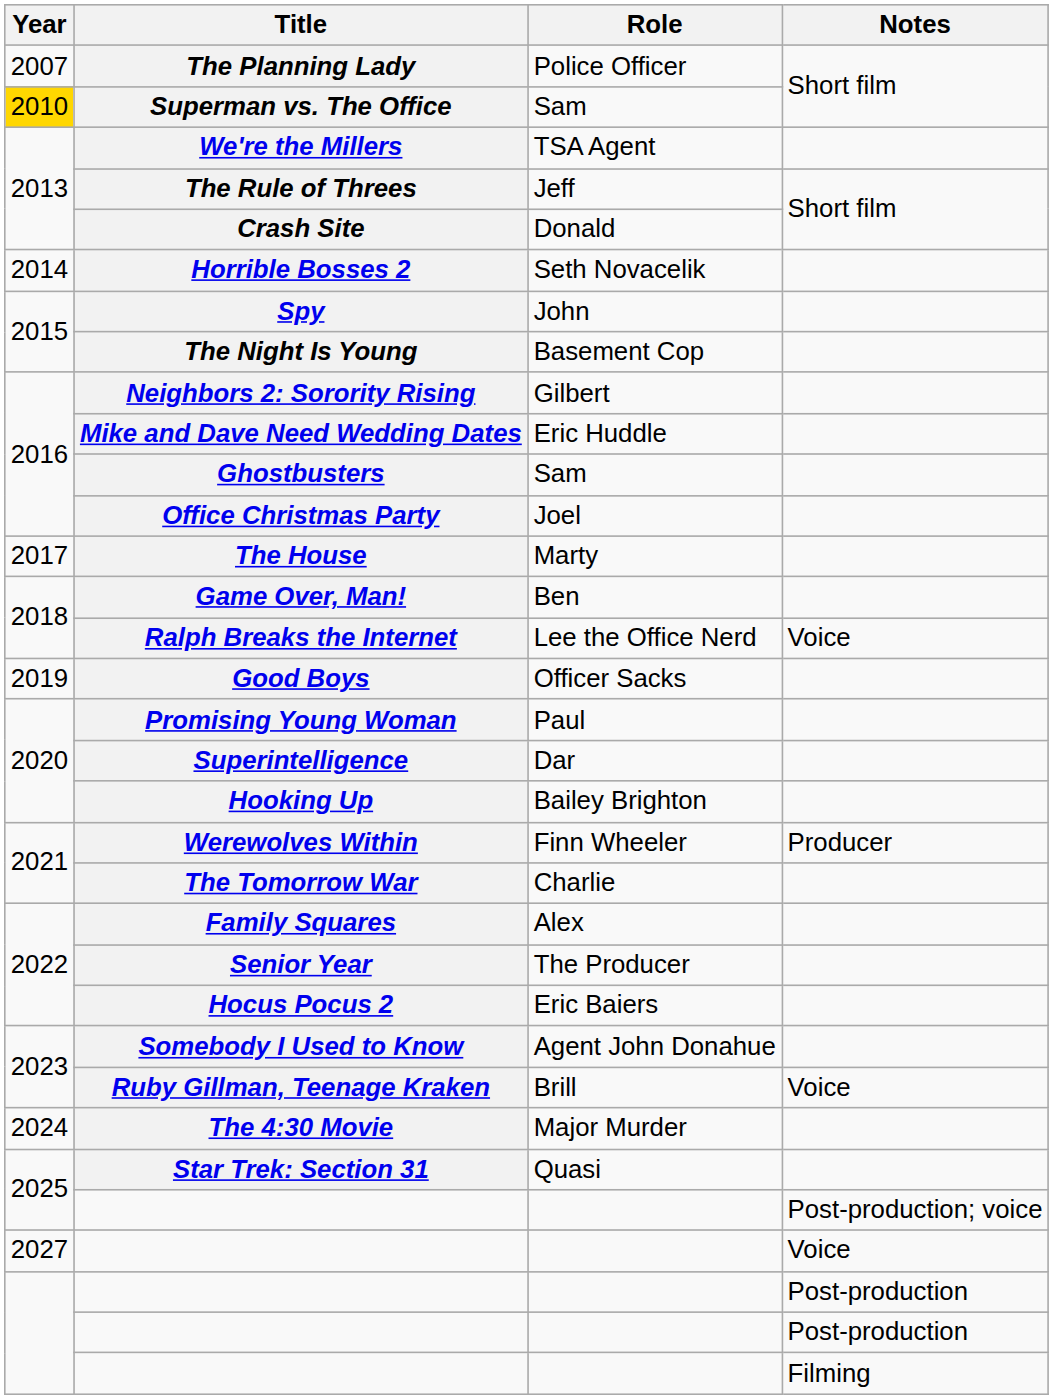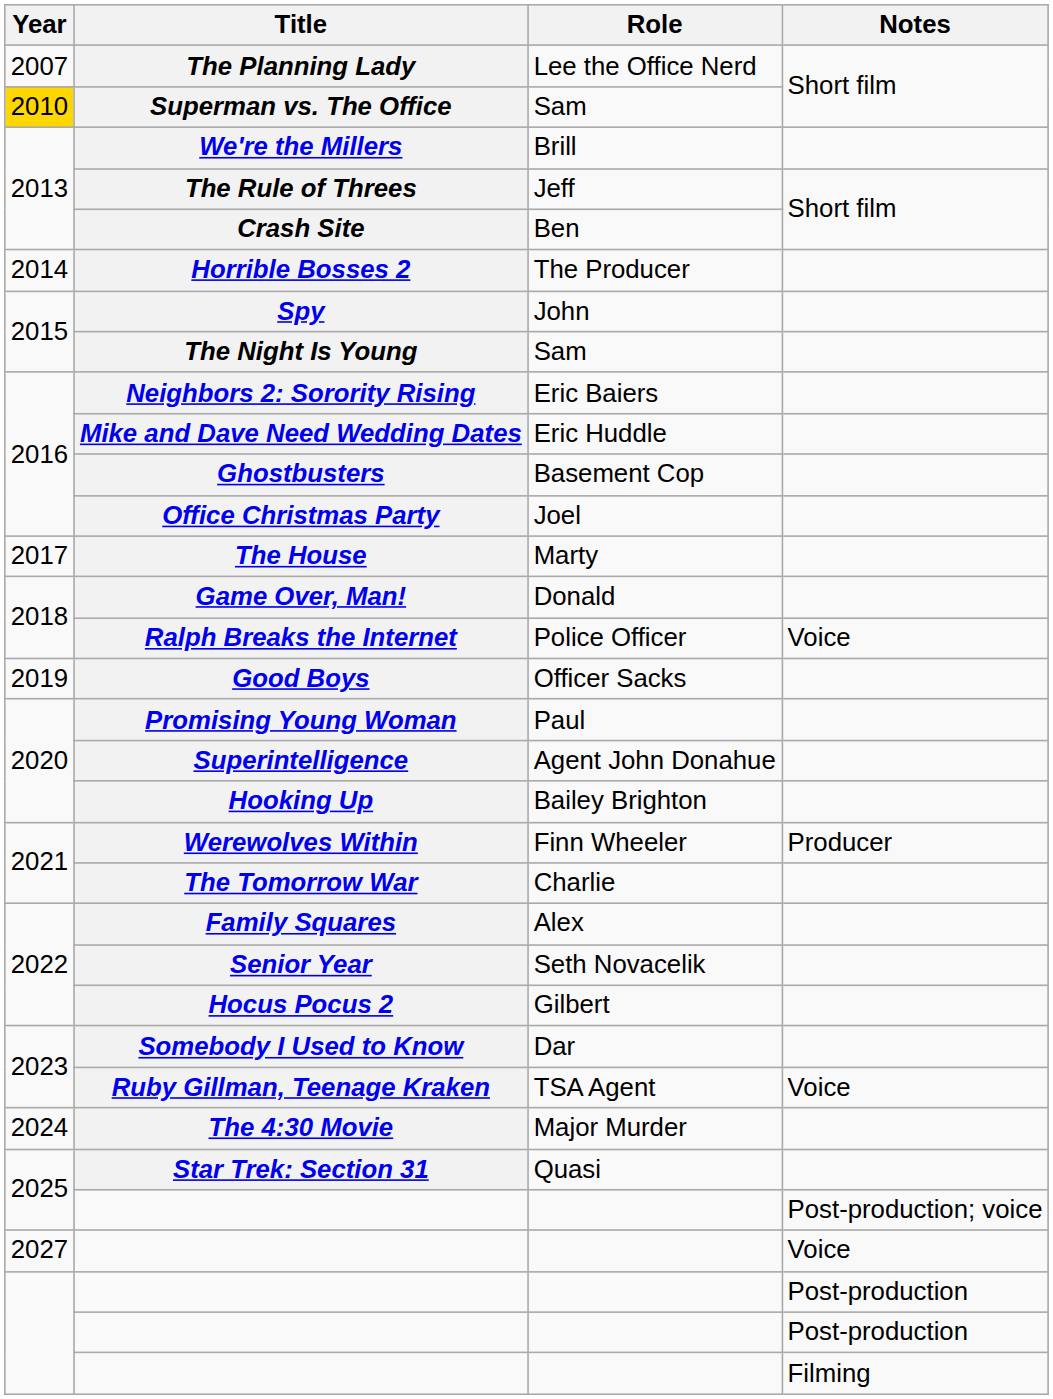(610, 65) Police Officer -> (645, 65) Lee the Office Nerd
(595, 147) TSA Agent -> (555, 147) Brill
(574, 229) Donald -> (557, 229) Ben
(620, 270) Seth Novacelik -> (612, 270) The Producer
(619, 351) Basement Cop -> (560, 351) Sam
(572, 392) Gilbert -> (596, 392) Eric Baiers
(560, 474) Sam -> (619, 474) Basement Cop
(557, 596) Ben -> (574, 596) Donald
(645, 637) Lee the Office Nerd -> (610, 637) Police Officer
(554, 760) Dar -> (655, 760) Agent John Donahue
(612, 964) The Producer -> (620, 964) Seth Novacelik
(596, 1005) Eric Baiers -> (572, 1005) Gilbert
(655, 1046) Agent John Donahue -> (554, 1046) Dar
(555, 1087) Brill -> (595, 1087) TSA Agent
